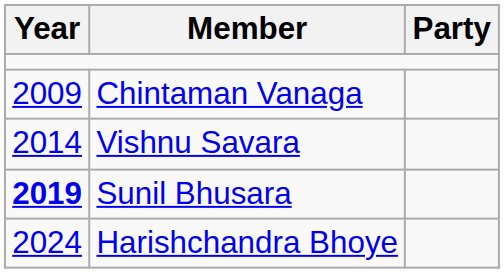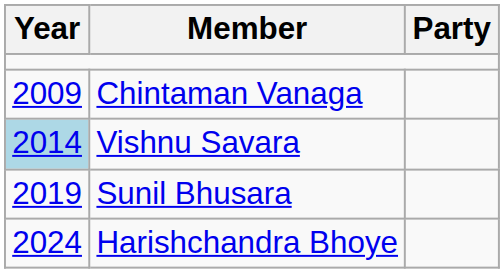(47, 143) no background -> (47, 143) lightblue background
(47, 193) bold -> (47, 193) normal
